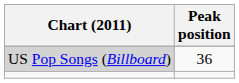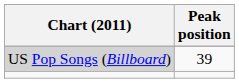(204, 58) 36 -> (204, 58) 39
